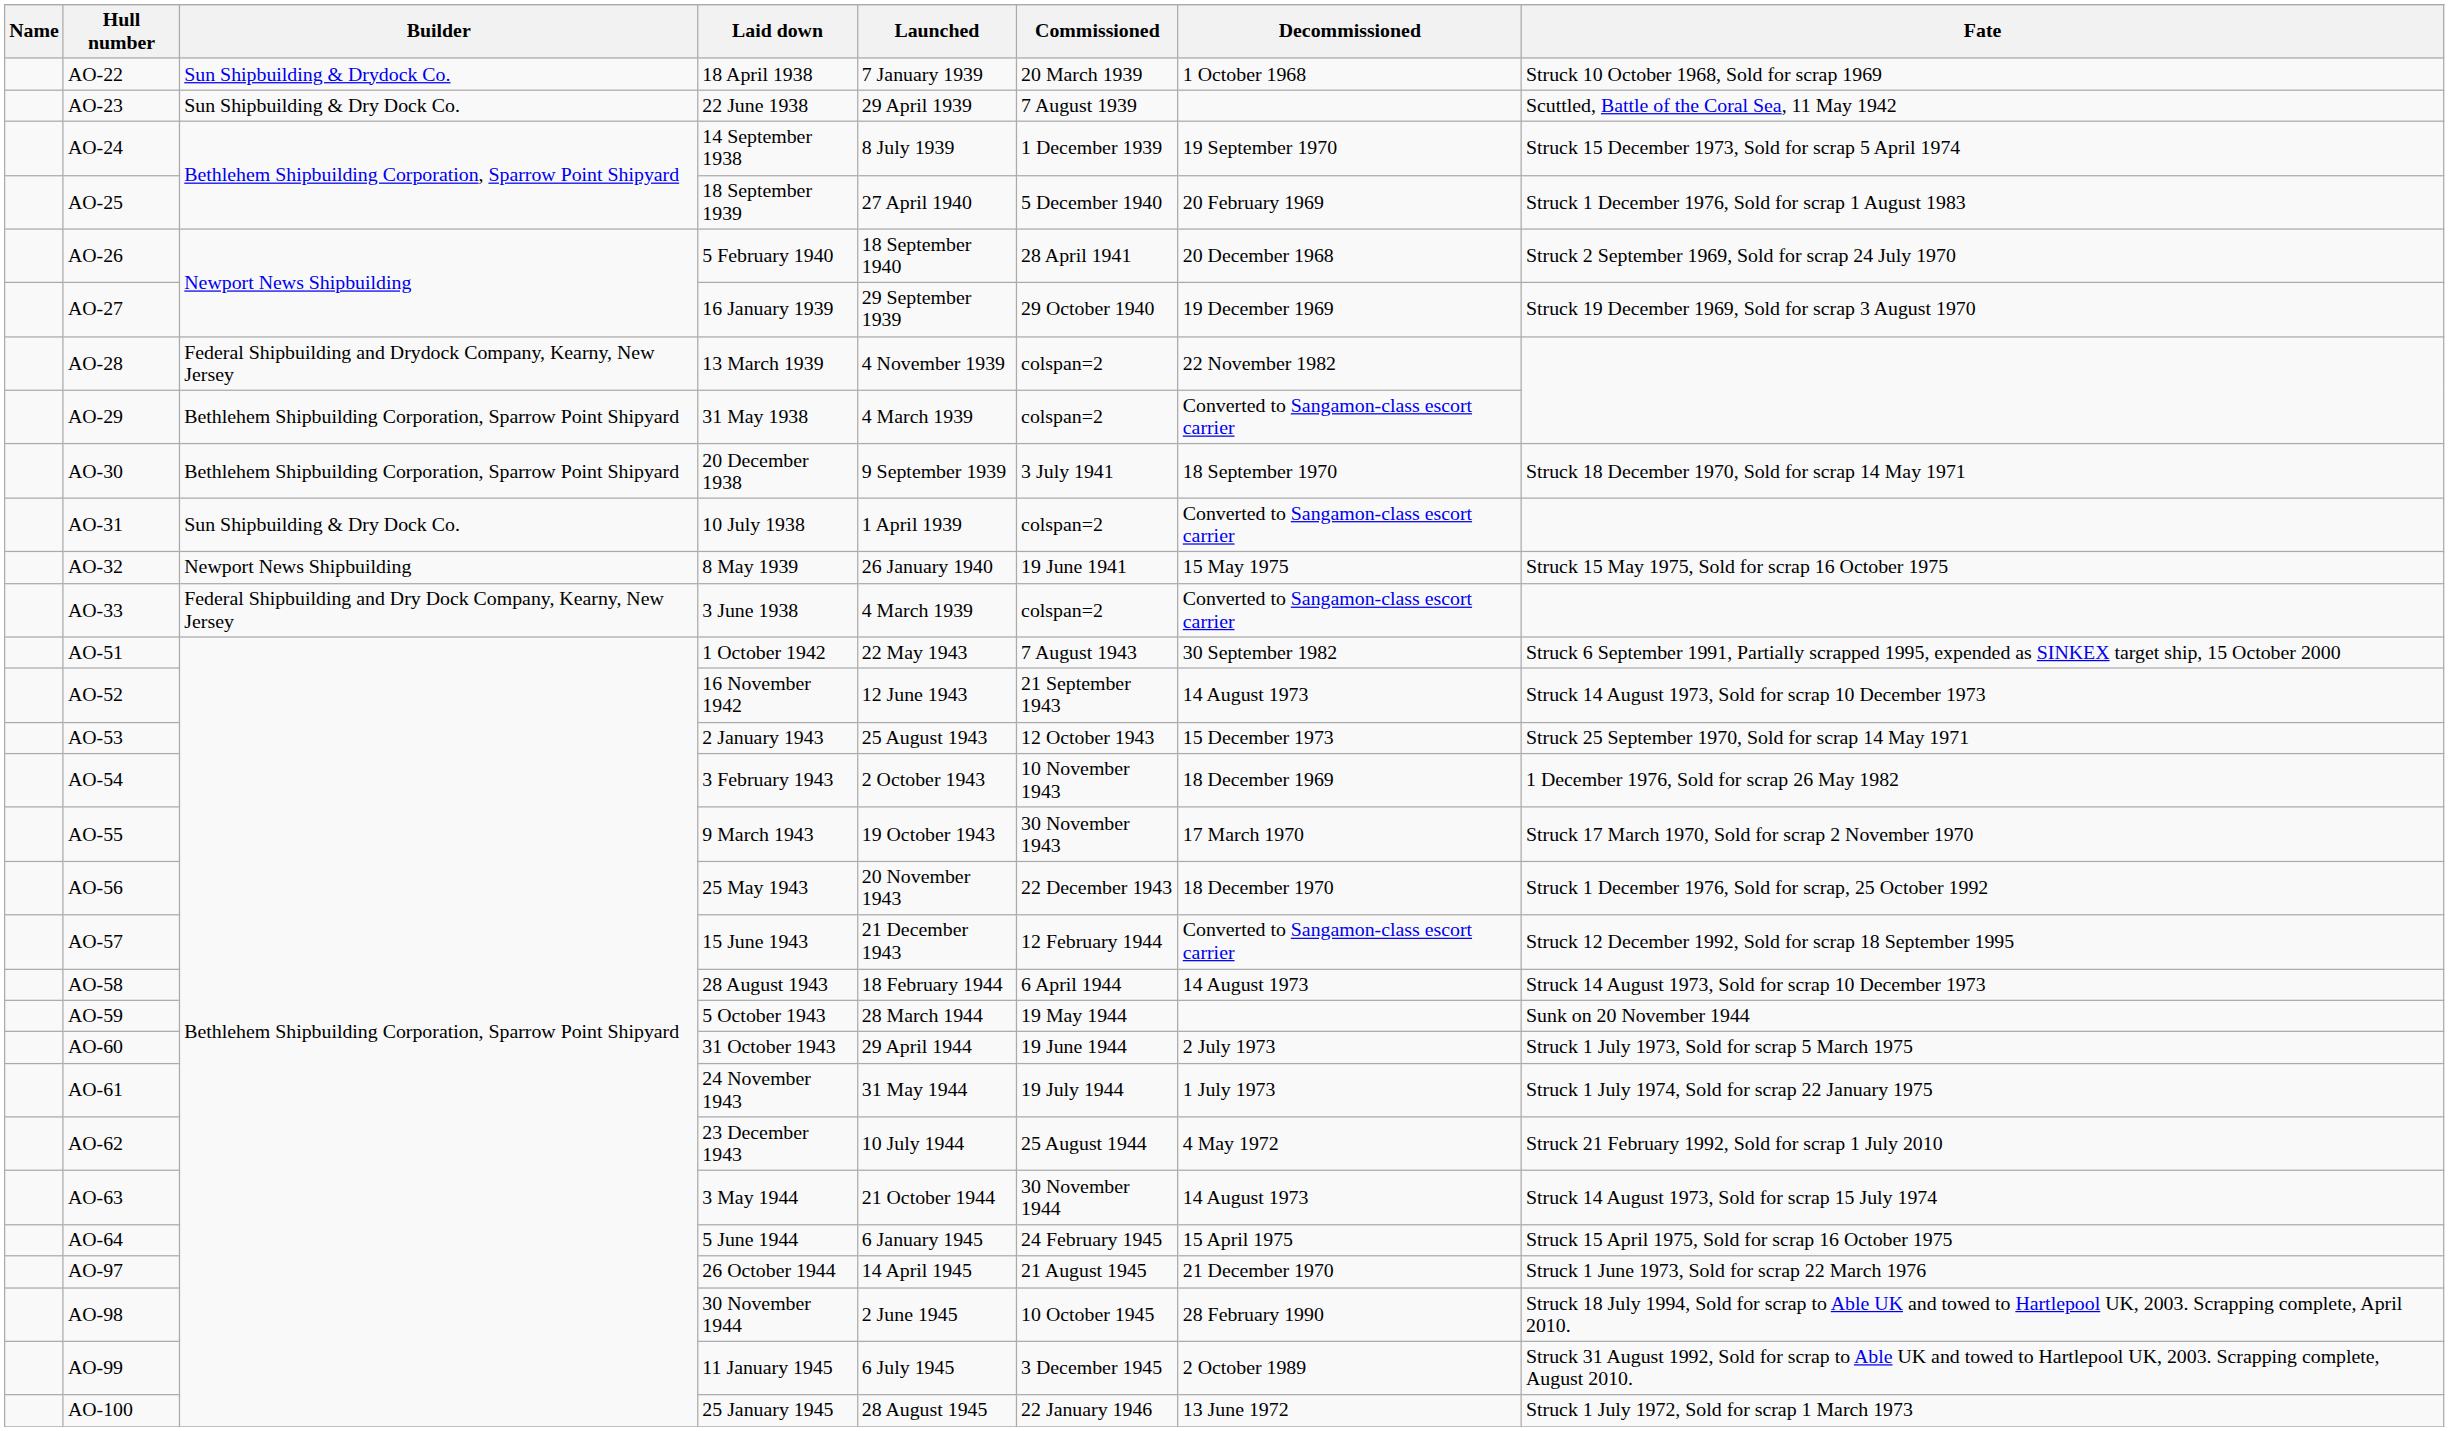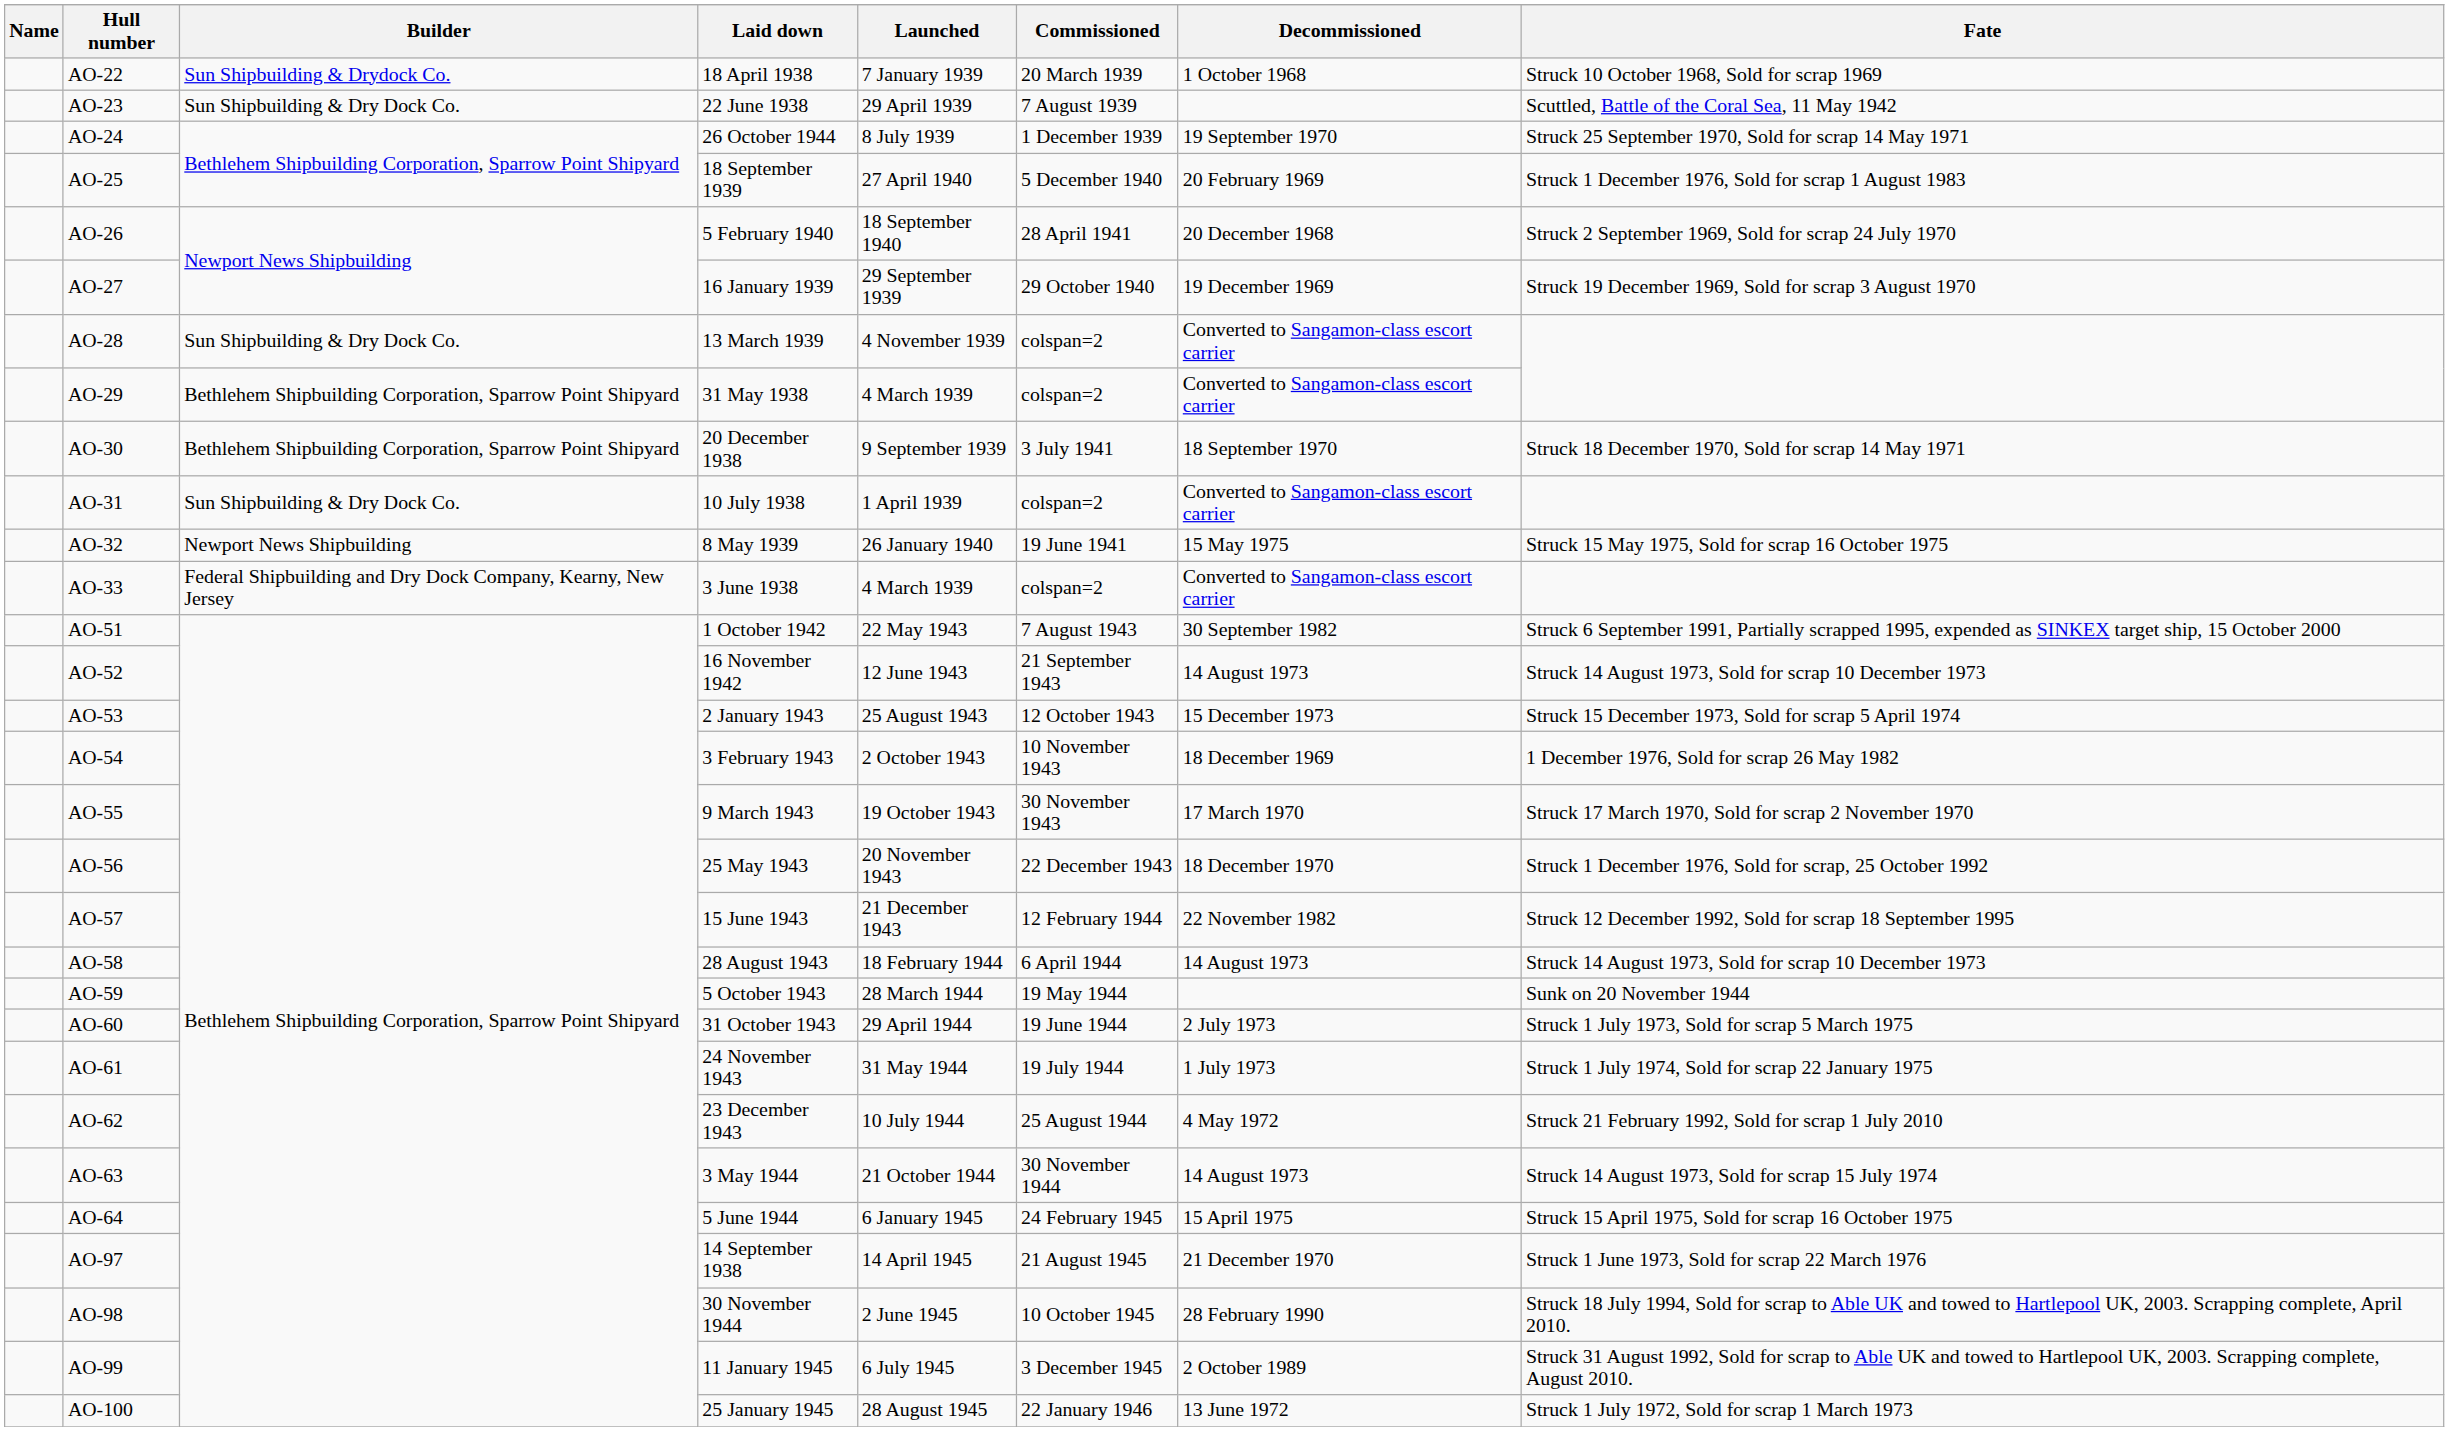(757, 148) 14 September 1938 -> (769, 136) 26 October 1944
(1743, 148) Struck 15 December 1973, Sold for scrap 5 April 1974 -> (1748, 136) Struck 25 September 1970, Sold for scrap 14 May 1971
(419, 363) Federal Shipbuilding and Drydock Company, Kearny, New Jersey -> (322, 340) Sun Shipbuilding & Dry Dock Co.
(1259, 363) 22 November 1982 -> (1327, 340) Converted to Sangamon-class escort carrier
(1748, 737) Struck 25 September 1970, Sold for scrap 14 May 1971 -> (1743, 715) Struck 15 December 1973, Sold for scrap 5 April 1974
(1327, 941) Converted to Sangamon-class escort carrier -> (1259, 919) 22 November 1982
(769, 1271) 26 October 1944 -> (757, 1260) 14 September 1938
